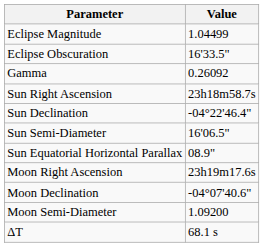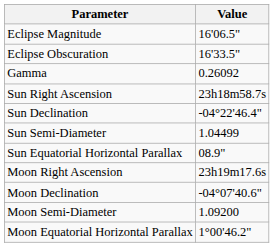(208, 34) 1.04499 -> (219, 34) 16'06.5"
(209, 133) 16'06.5" -> (219, 133) 1.04499
+ row: (100, 232)
- row: (15, 232)
